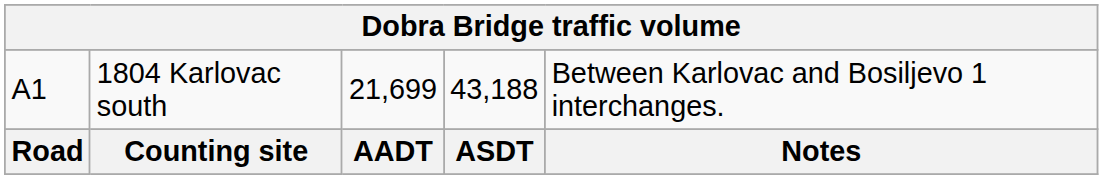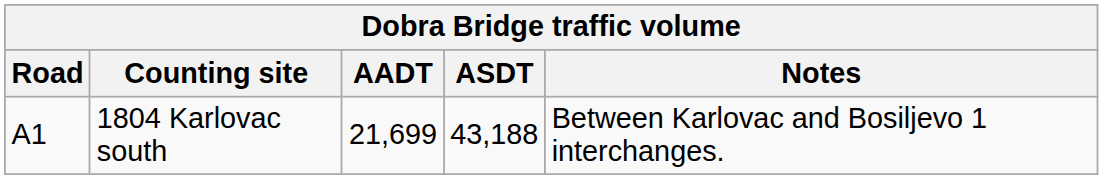rows swapped: (48, 151) <-> (29, 89)
